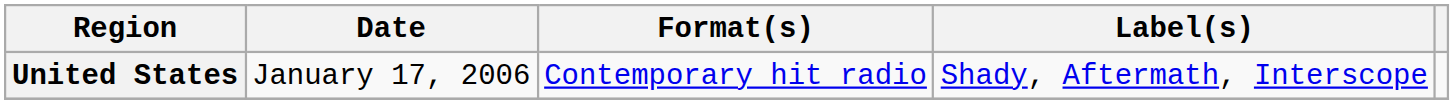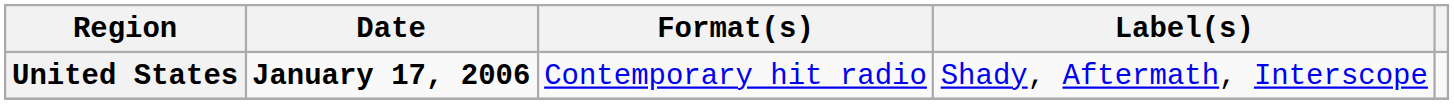(391, 76) normal -> (391, 76) bold
